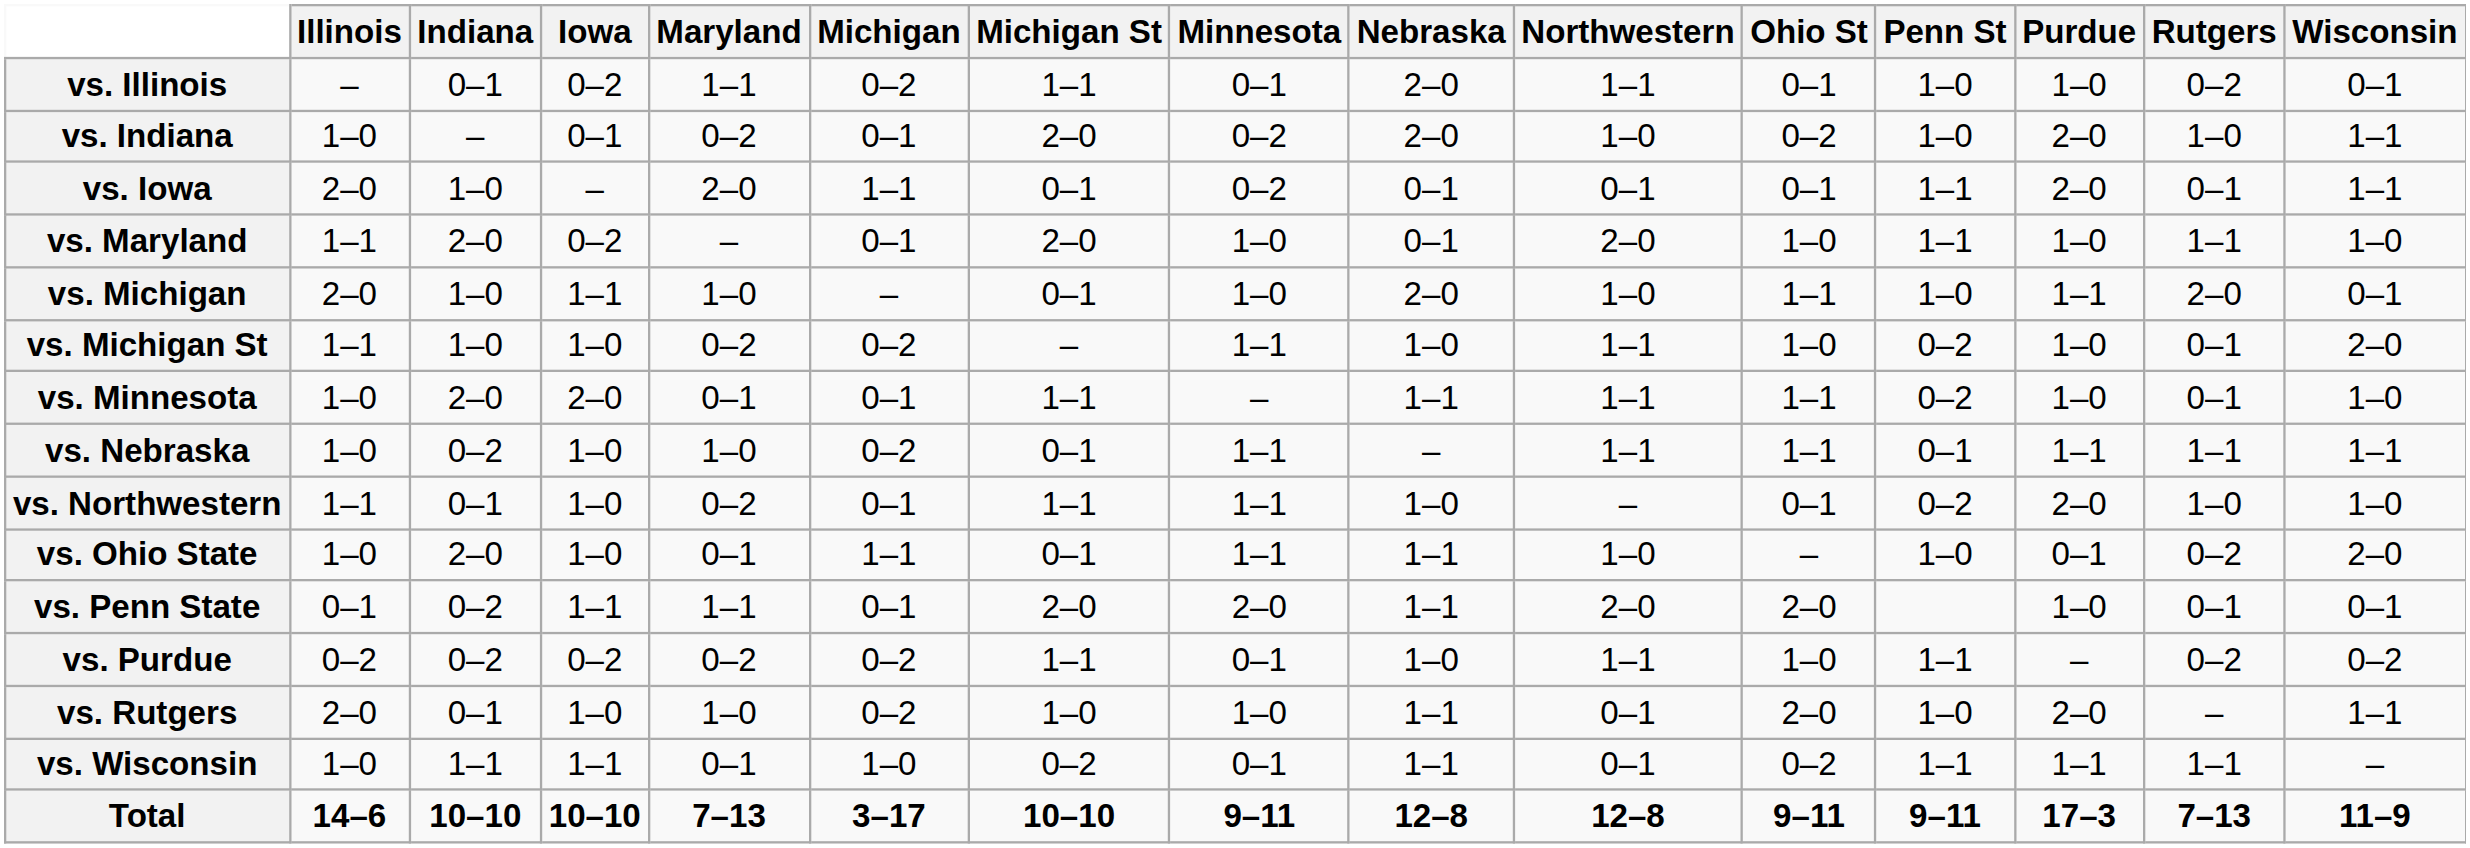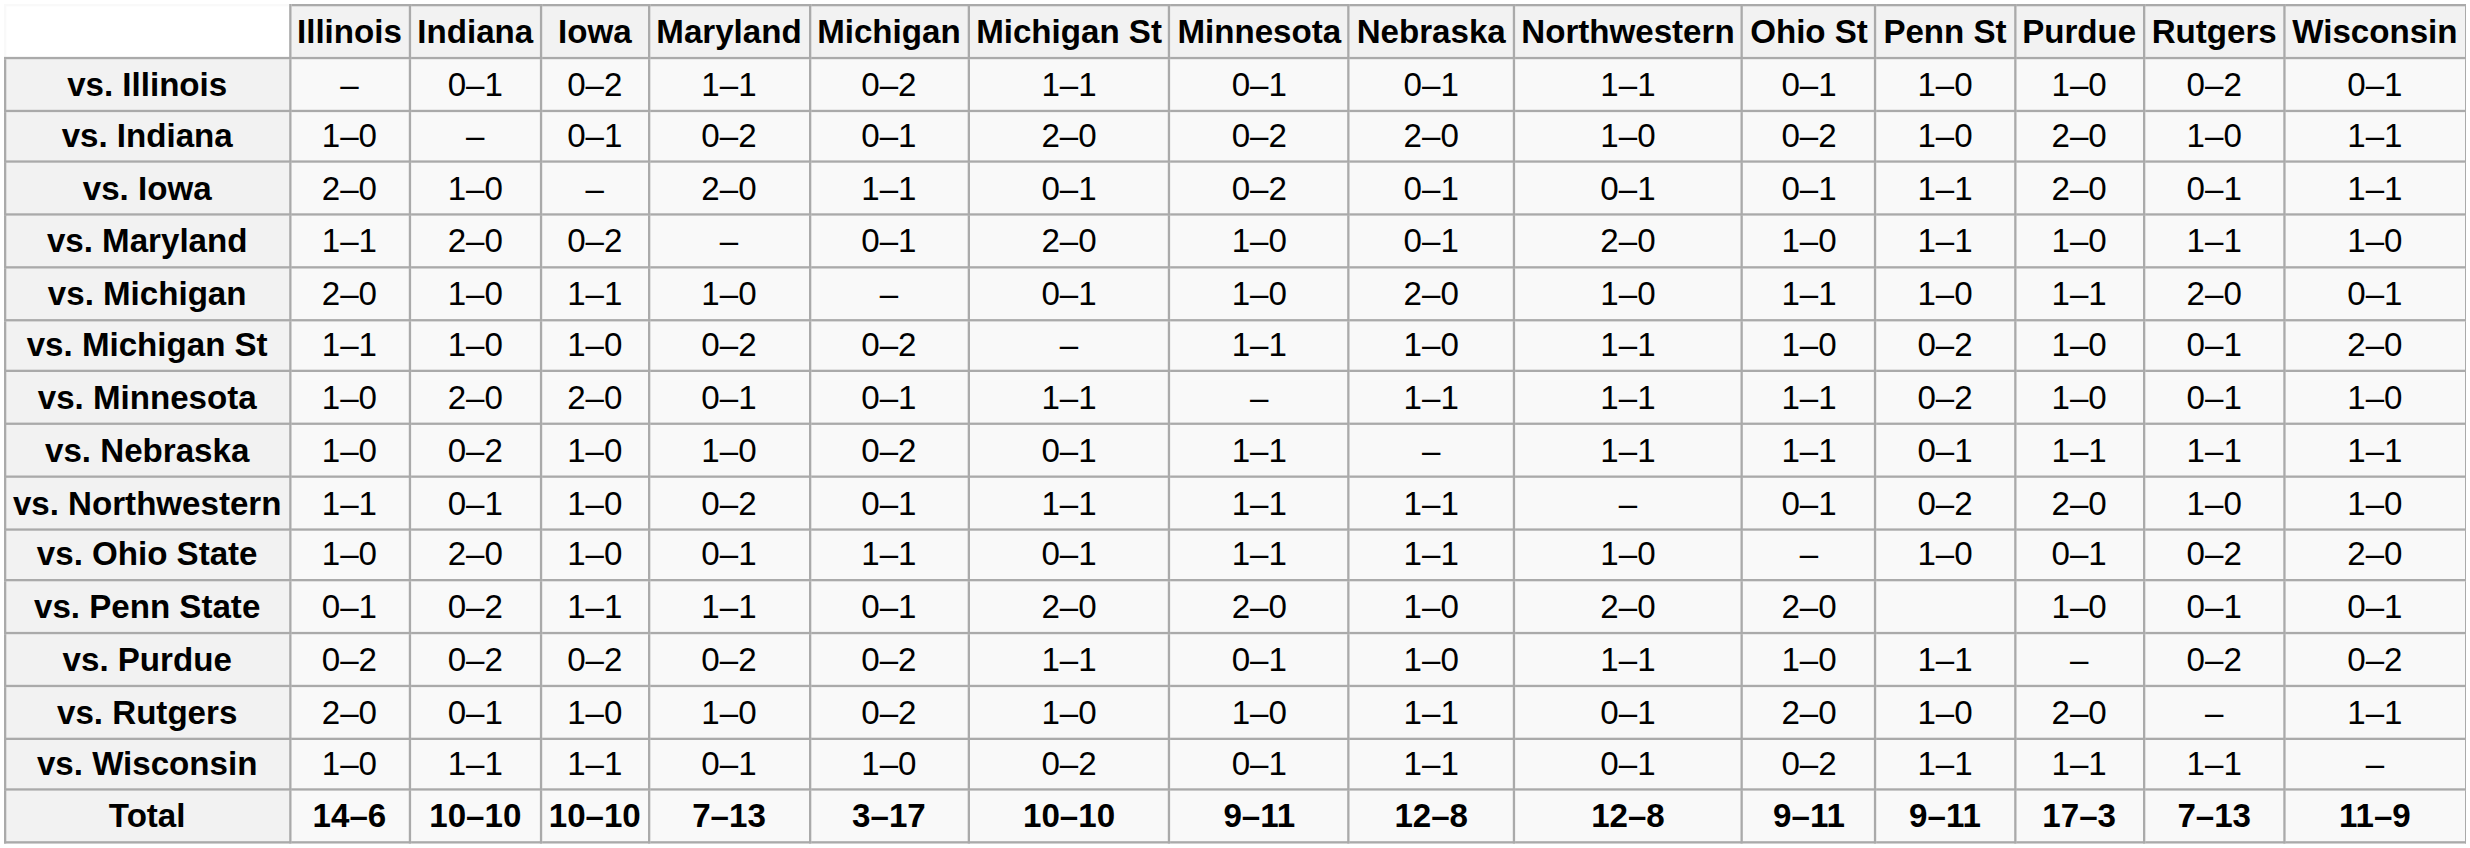(1431, 84) 2–0 -> (1431, 84) 0–1
(1431, 503) 1–0 -> (1431, 503) 1–1
(1431, 607) 1–1 -> (1431, 607) 1–0
